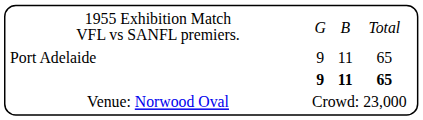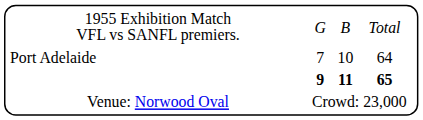(320, 57) 9 -> (320, 57) 7
(345, 57) 11 -> (345, 57) 10
(384, 57) 65 -> (385, 57) 64
